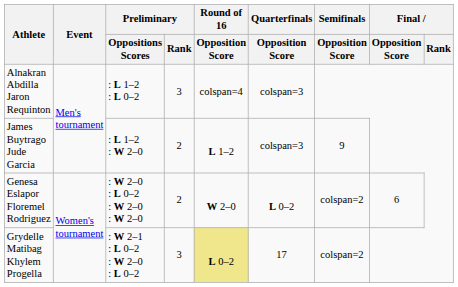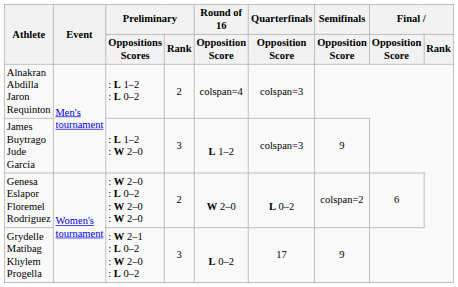(179, 91) 3 -> (179, 91) 2
(179, 146) 2 -> (179, 146) 3
(221, 261) khaki background -> (221, 261) no background
(342, 255) colspan=2 -> (342, 255) 9
